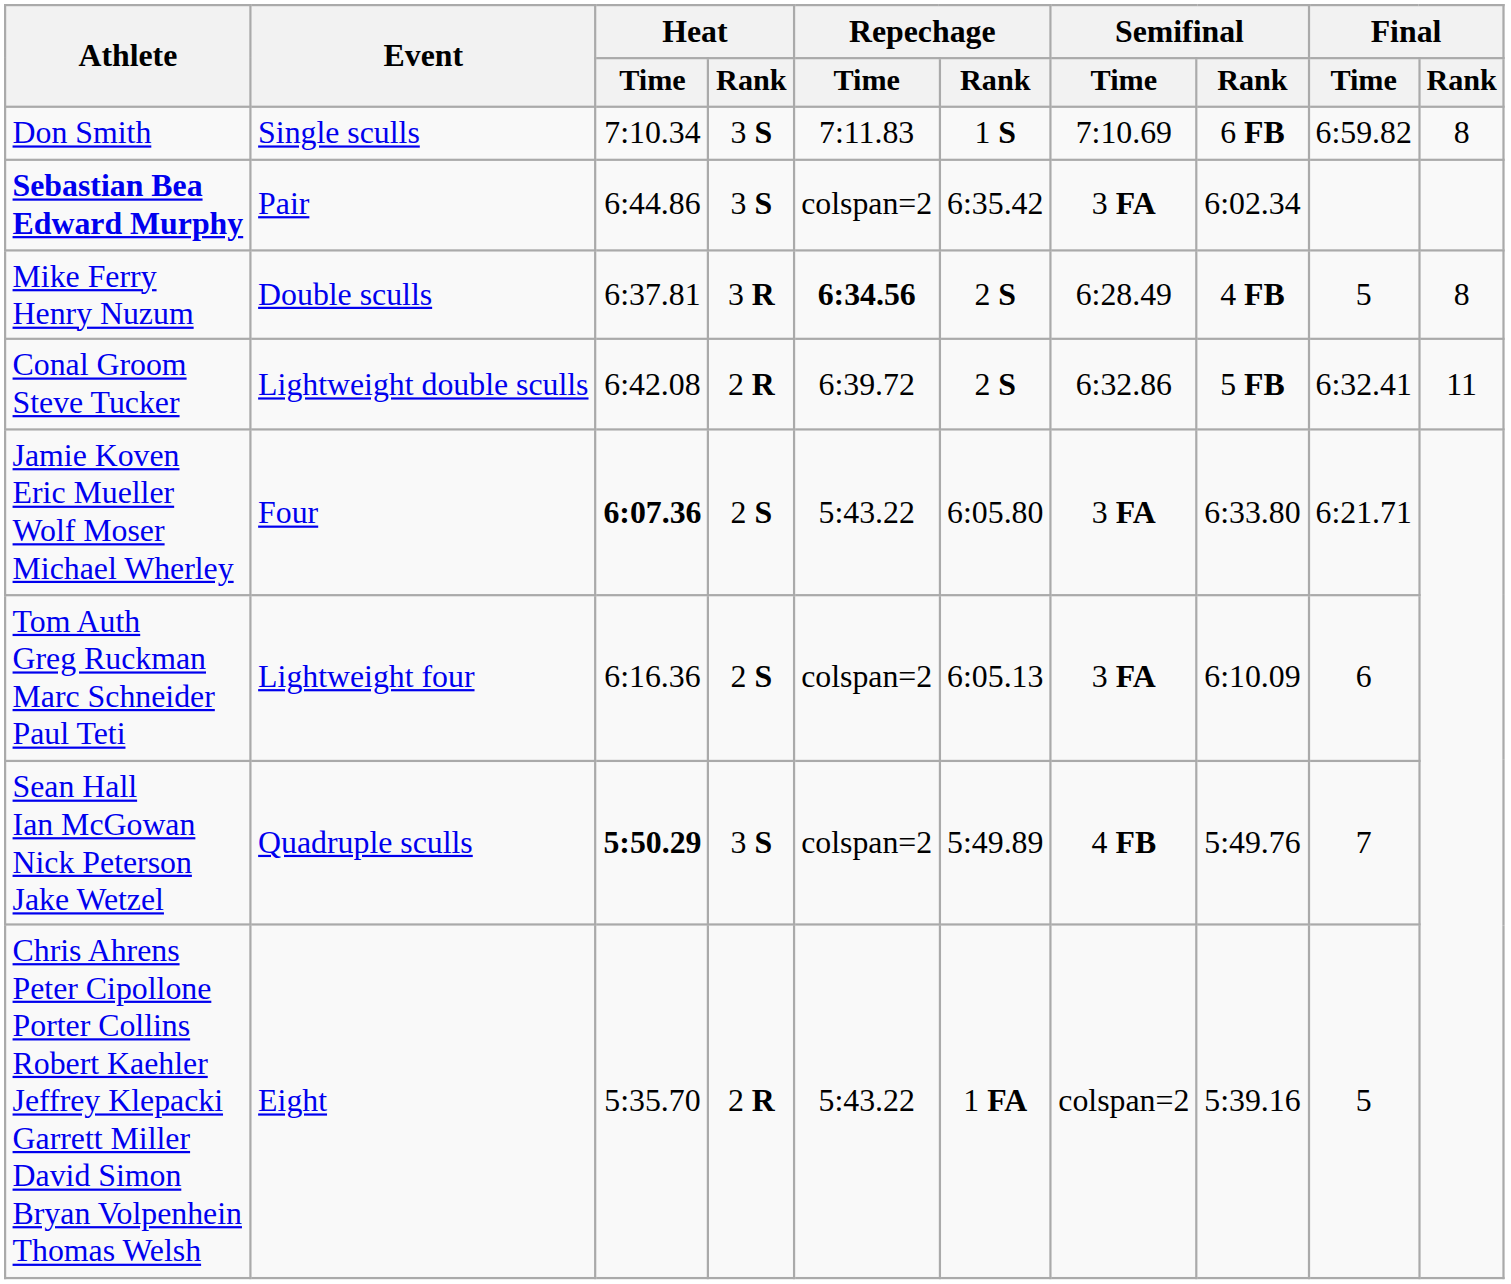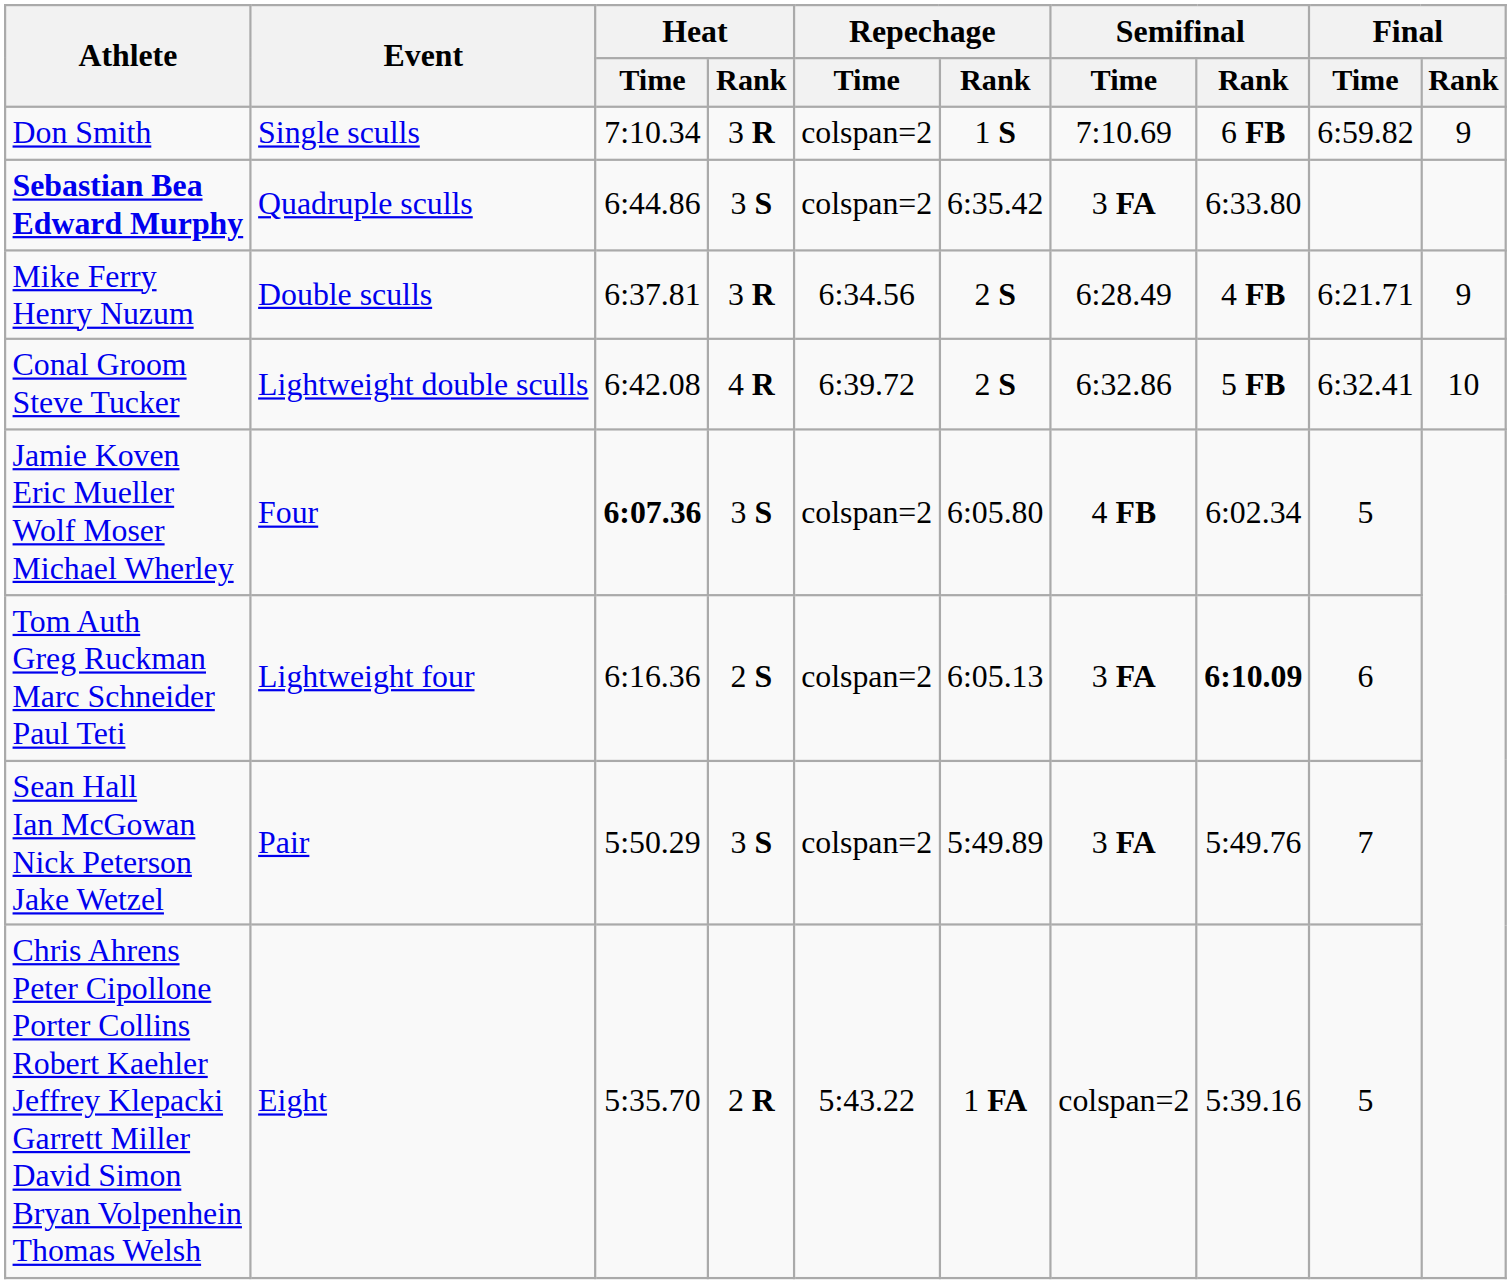(751, 133) 3 S -> (751, 133) 3 R
(867, 133) 7:11.83 -> (867, 133) colspan=2
(1462, 133) 8 -> (1463, 133) 9
(284, 204) Pair -> (365, 204) Quadruple sculls
(1252, 204) 6:02.34 -> (1253, 204) 6:33.80
(867, 294) bold -> (867, 294) normal
(1364, 294) 5 -> (1365, 294) 6:21.71
(1462, 294) 8 -> (1463, 294) 9
(751, 384) 2 R -> (751, 384) 4 R
(1462, 384) 11 -> (1463, 384) 10
(751, 512) 2 S -> (751, 512) 3 S
(867, 512) 5:43.22 -> (867, 512) colspan=2
(1124, 512) 3 FA -> (1124, 512) 4 FB
(1252, 512) 6:33.80 -> (1253, 512) 6:02.34
(1364, 512) 6:21.71 -> (1365, 512) 5
(1252, 677) normal -> (1253, 677) bold
(365, 842) Quadruple sculls -> (284, 842) Pair
(652, 842) bold -> (652, 842) normal
(1124, 842) 4 FB -> (1124, 842) 3 FA
